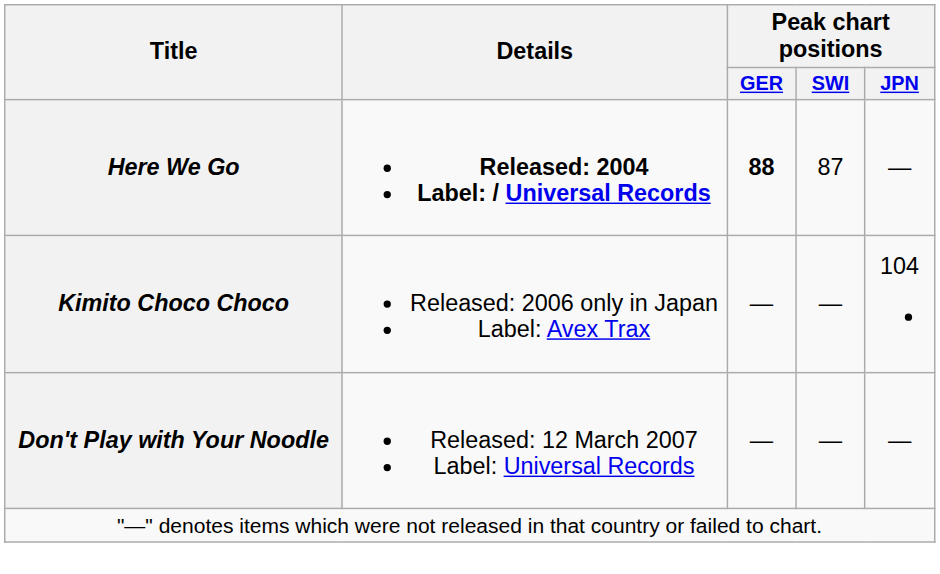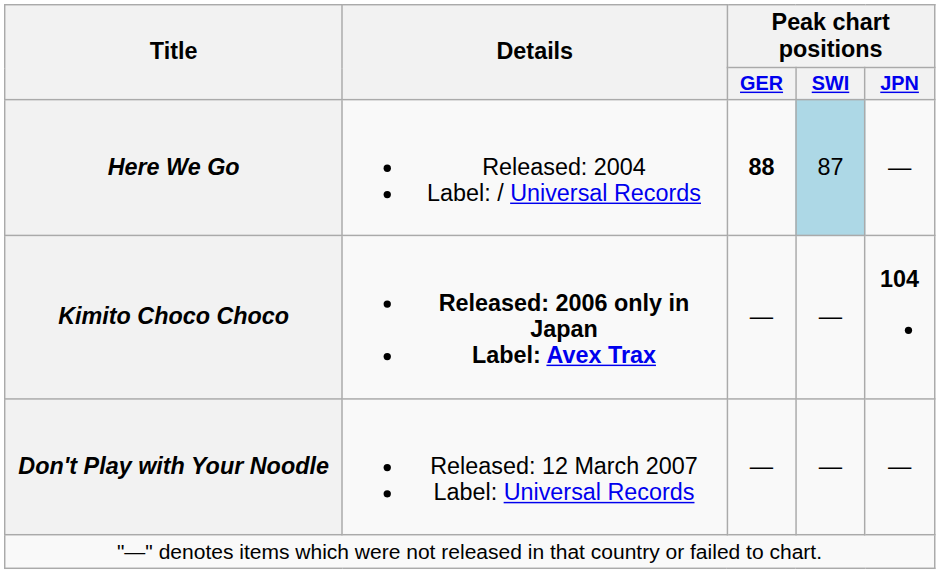(535, 181) bold -> (535, 181) normal
(831, 167) no background -> (831, 167) lightblue background
(535, 317) normal -> (535, 330) bold
(900, 292) normal -> (900, 305) bold
